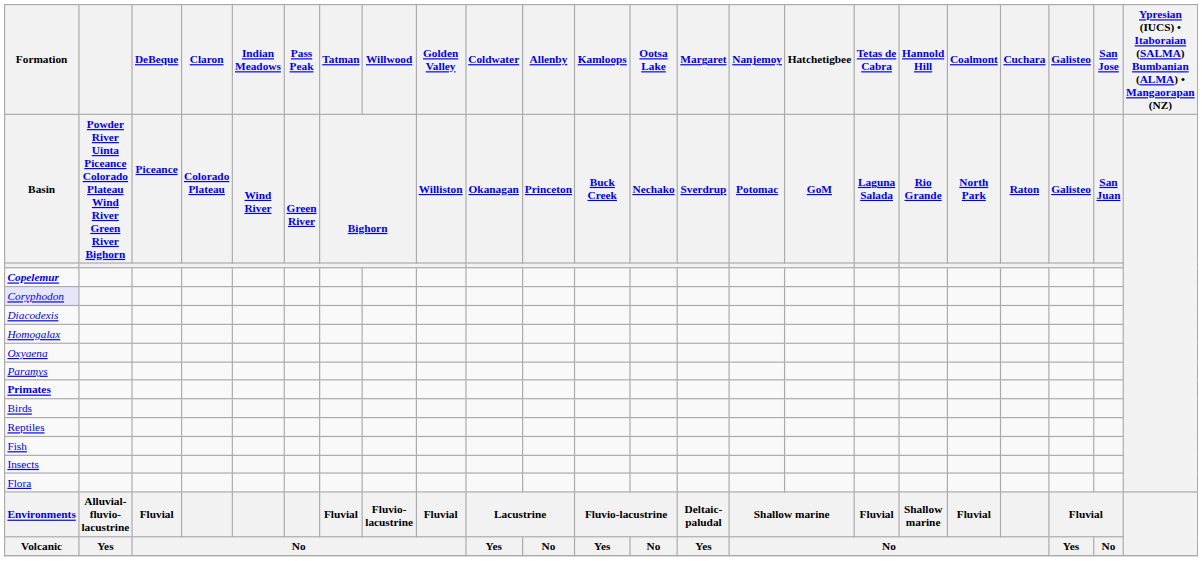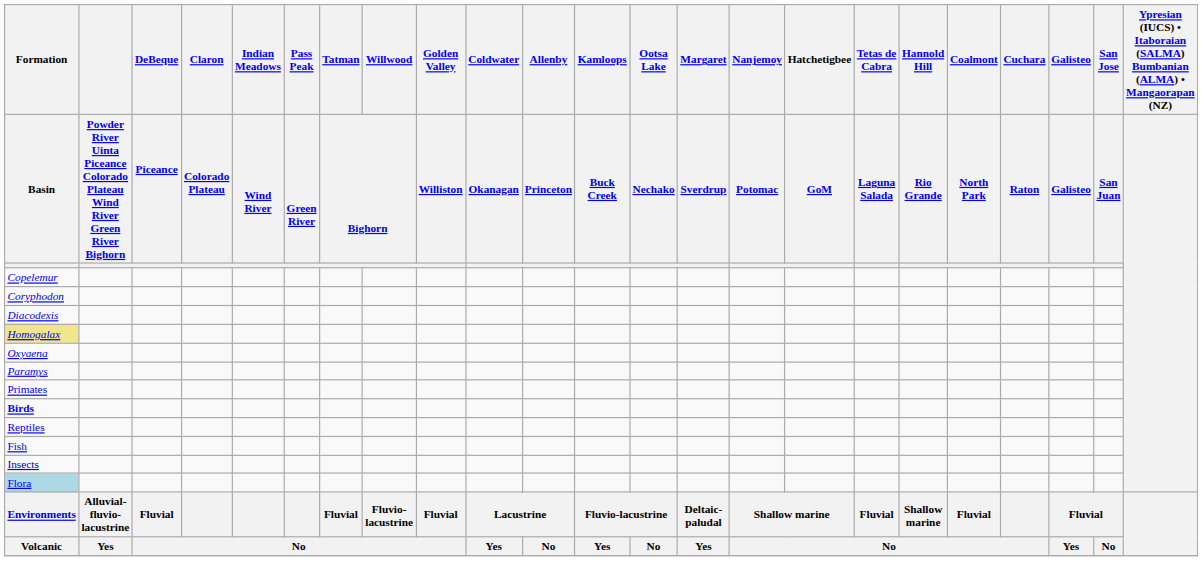(33, 277) bold -> (33, 277) normal
(36, 296) lavender background -> (36, 296) no background
(34, 333) no background -> (34, 333) khaki background
(29, 389) bold -> (27, 389) normal
(20, 408) normal -> (21, 408) bold
(19, 482) no background -> (19, 482) lightblue background
